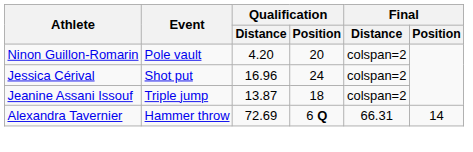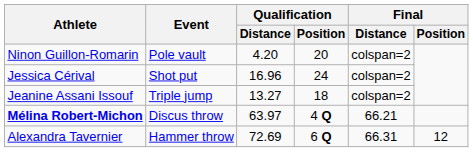(261, 96) 13.87 -> (265, 96) 13.27
+ row: (75, 116)
(437, 116) 14 -> (441, 137) 12
